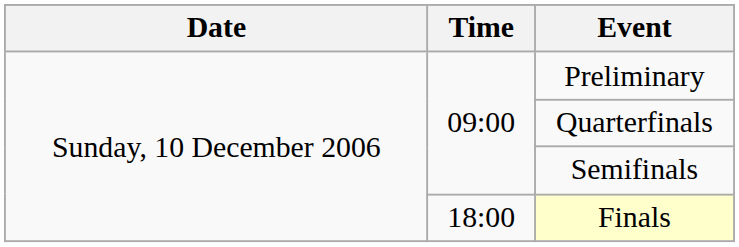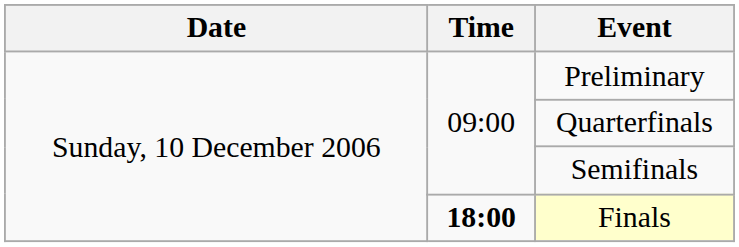(481, 216) normal -> (481, 216) bold
